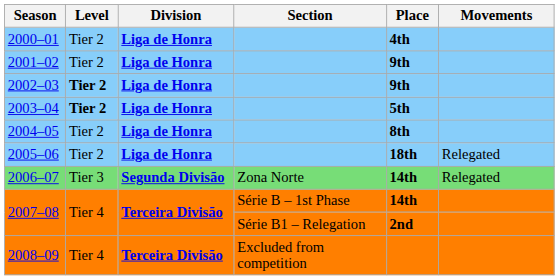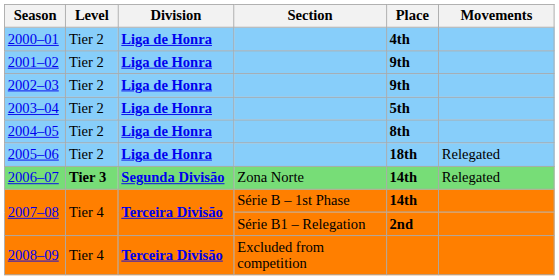(88, 85) bold -> (86, 85) normal
(88, 108) bold -> (86, 108) normal
(86, 177) normal -> (88, 177) bold
